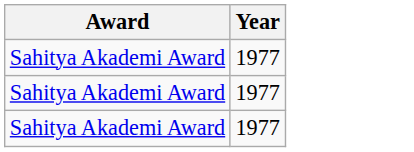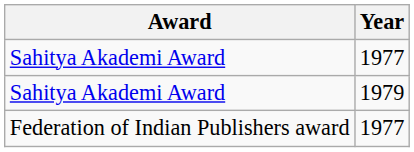(258, 92) 1977 -> (382, 92) 1979
(118, 127) Sahitya Akademi Award -> (180, 127) Federation of Indian Publishers award
